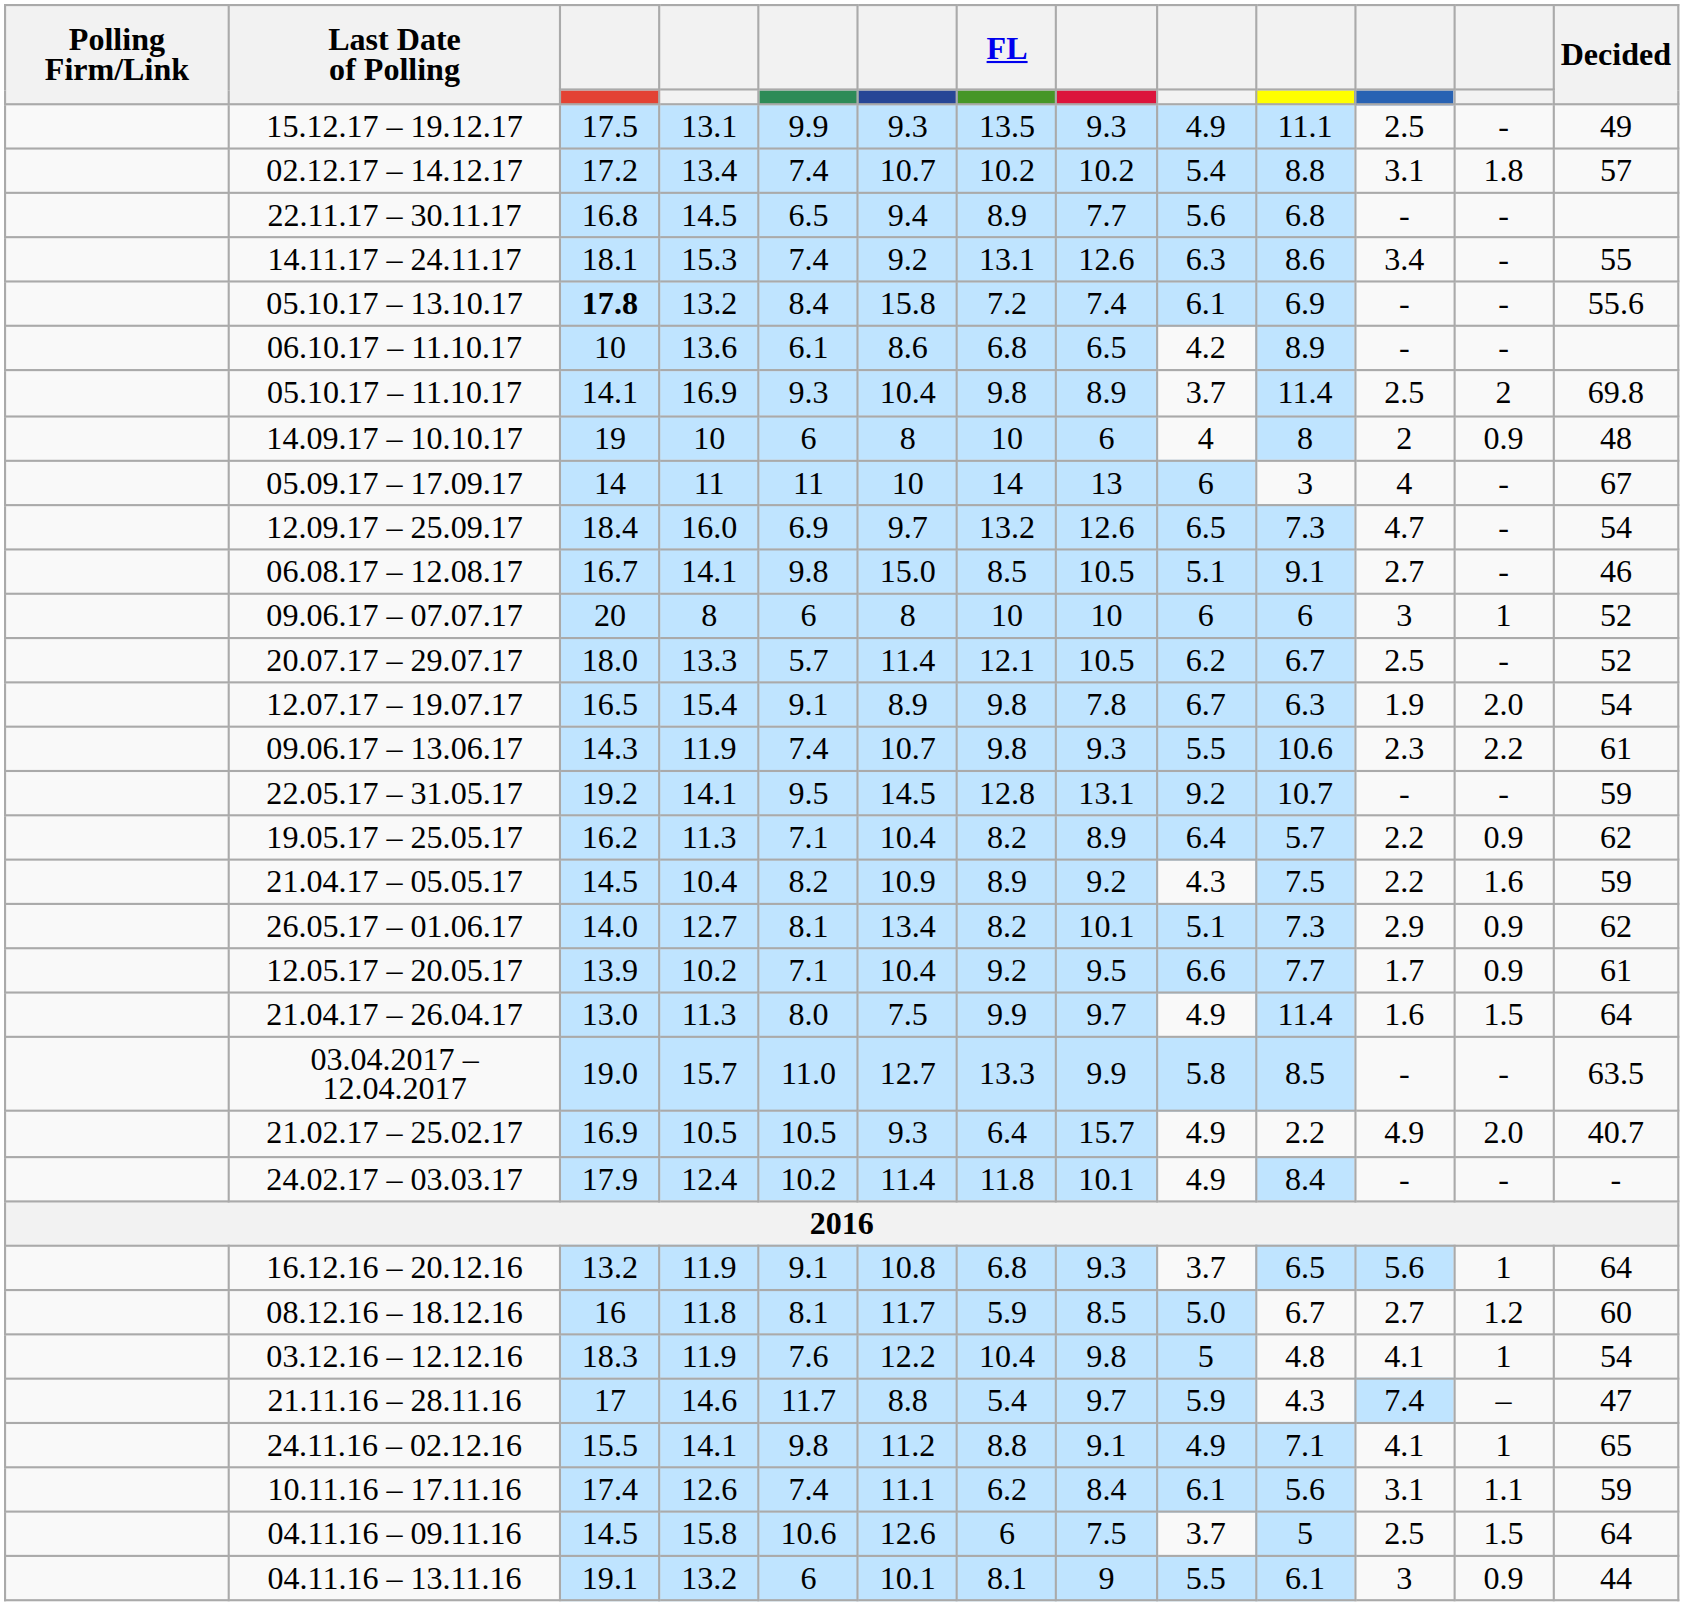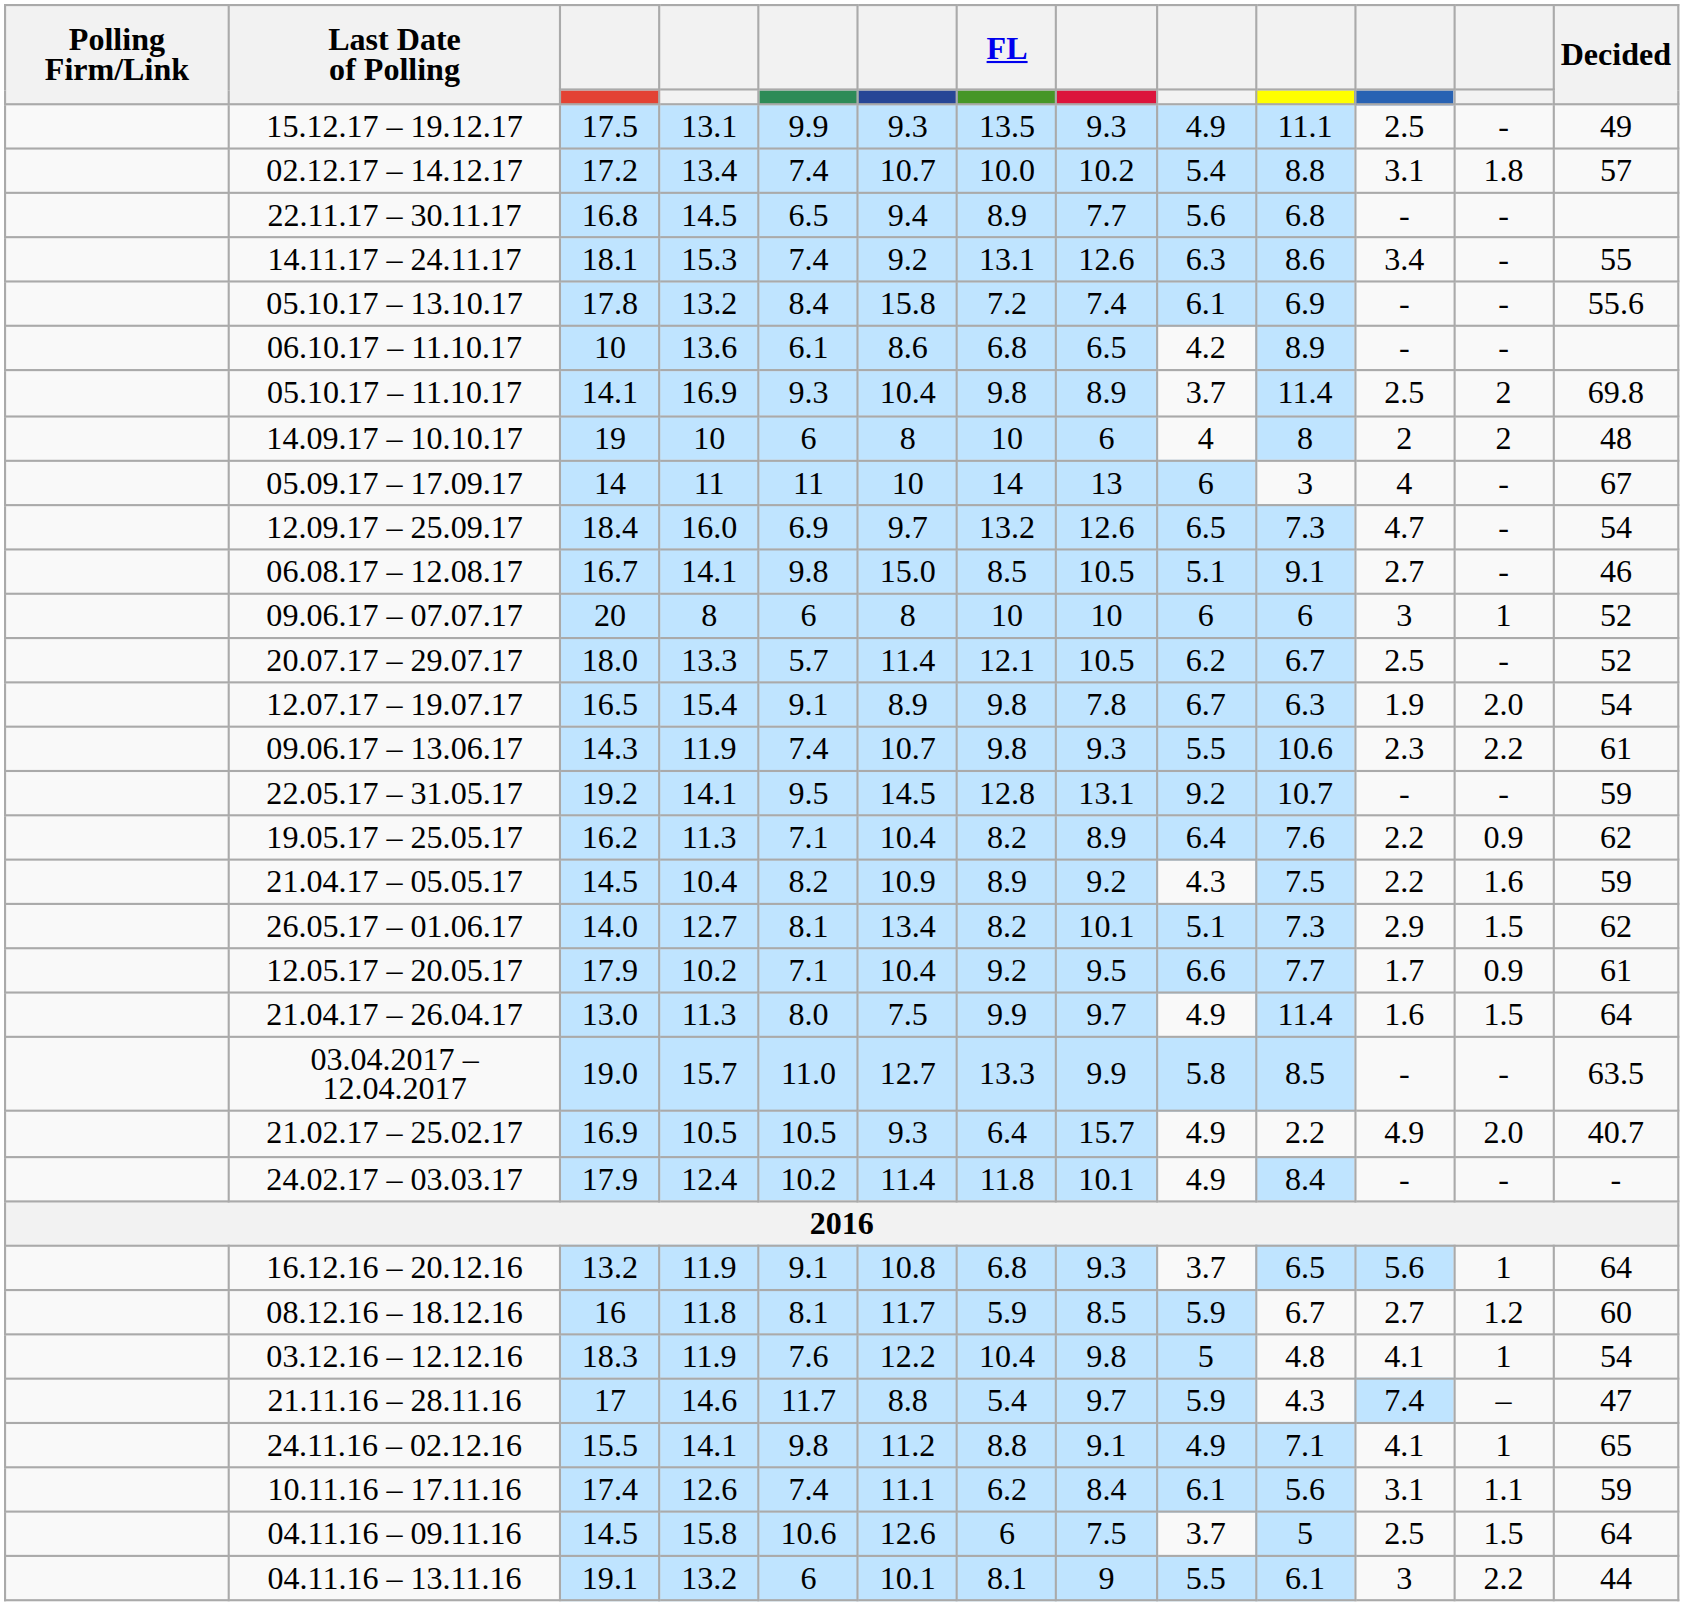(1007, 170) 10.2 -> (1007, 170) 10.0
(610, 303) bold -> (610, 303) normal
(1504, 437) 0.9 -> (1504, 437) 2
(1305, 837) 5.7 -> (1305, 837) 7.6
(1504, 926) 0.9 -> (1504, 926) 1.5
(610, 970) 13.9 -> (610, 970) 17.9
(1206, 1311) 5.0 -> (1206, 1311) 5.9
(1504, 1577) 0.9 -> (1504, 1577) 2.2
